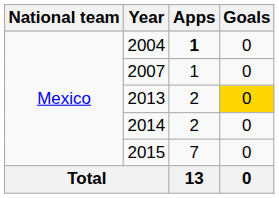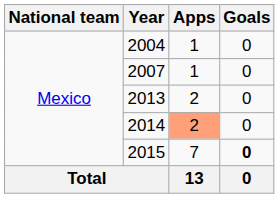(194, 44) bold -> (194, 44) normal
(247, 98) gold background -> (247, 98) no background
(194, 125) no background -> (194, 125) lightsalmon background
(247, 152) normal -> (247, 152) bold
